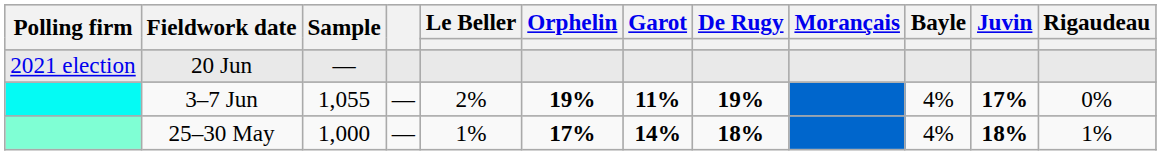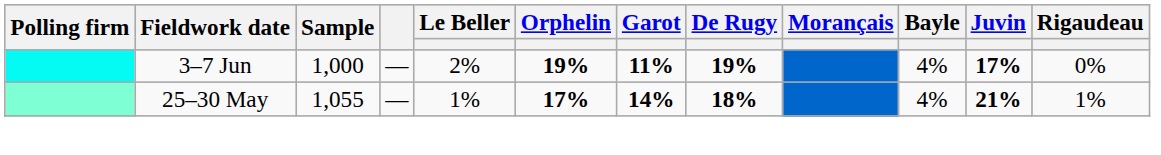- row: (222, 66)
(344, 100) 1,055 -> (338, 66) 1,000
(344, 133) 1,000 -> (338, 100) 1,055
(1005, 133) 18% -> (998, 100) 21%
